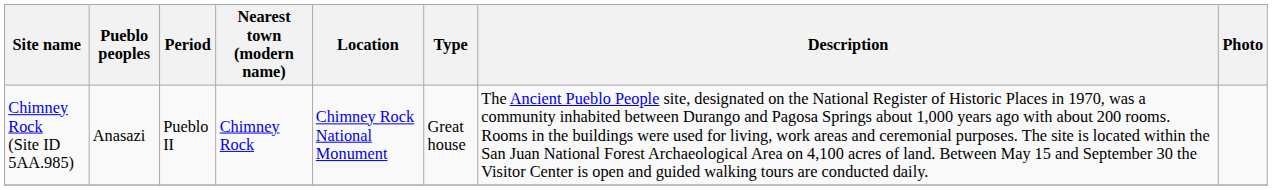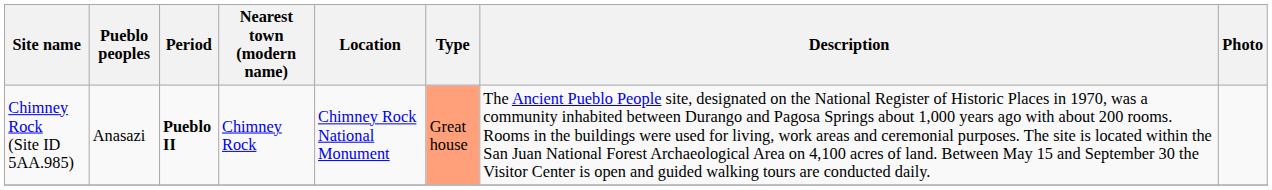(186, 135) normal -> (187, 135) bold
(447, 135) no background -> (449, 135) lightsalmon background
